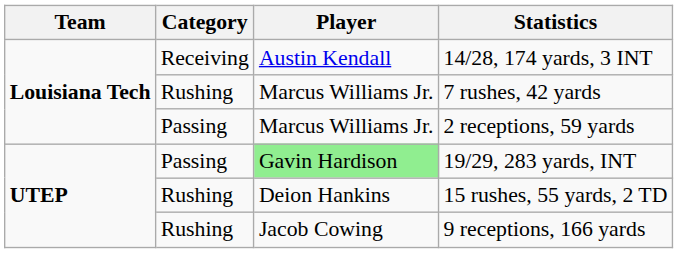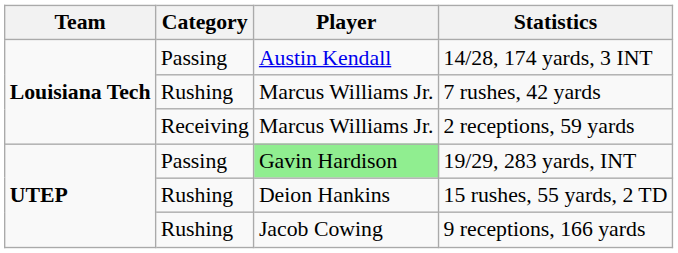(205, 57) Receiving -> (194, 57) Passing
(194, 126) Passing -> (205, 126) Receiving
